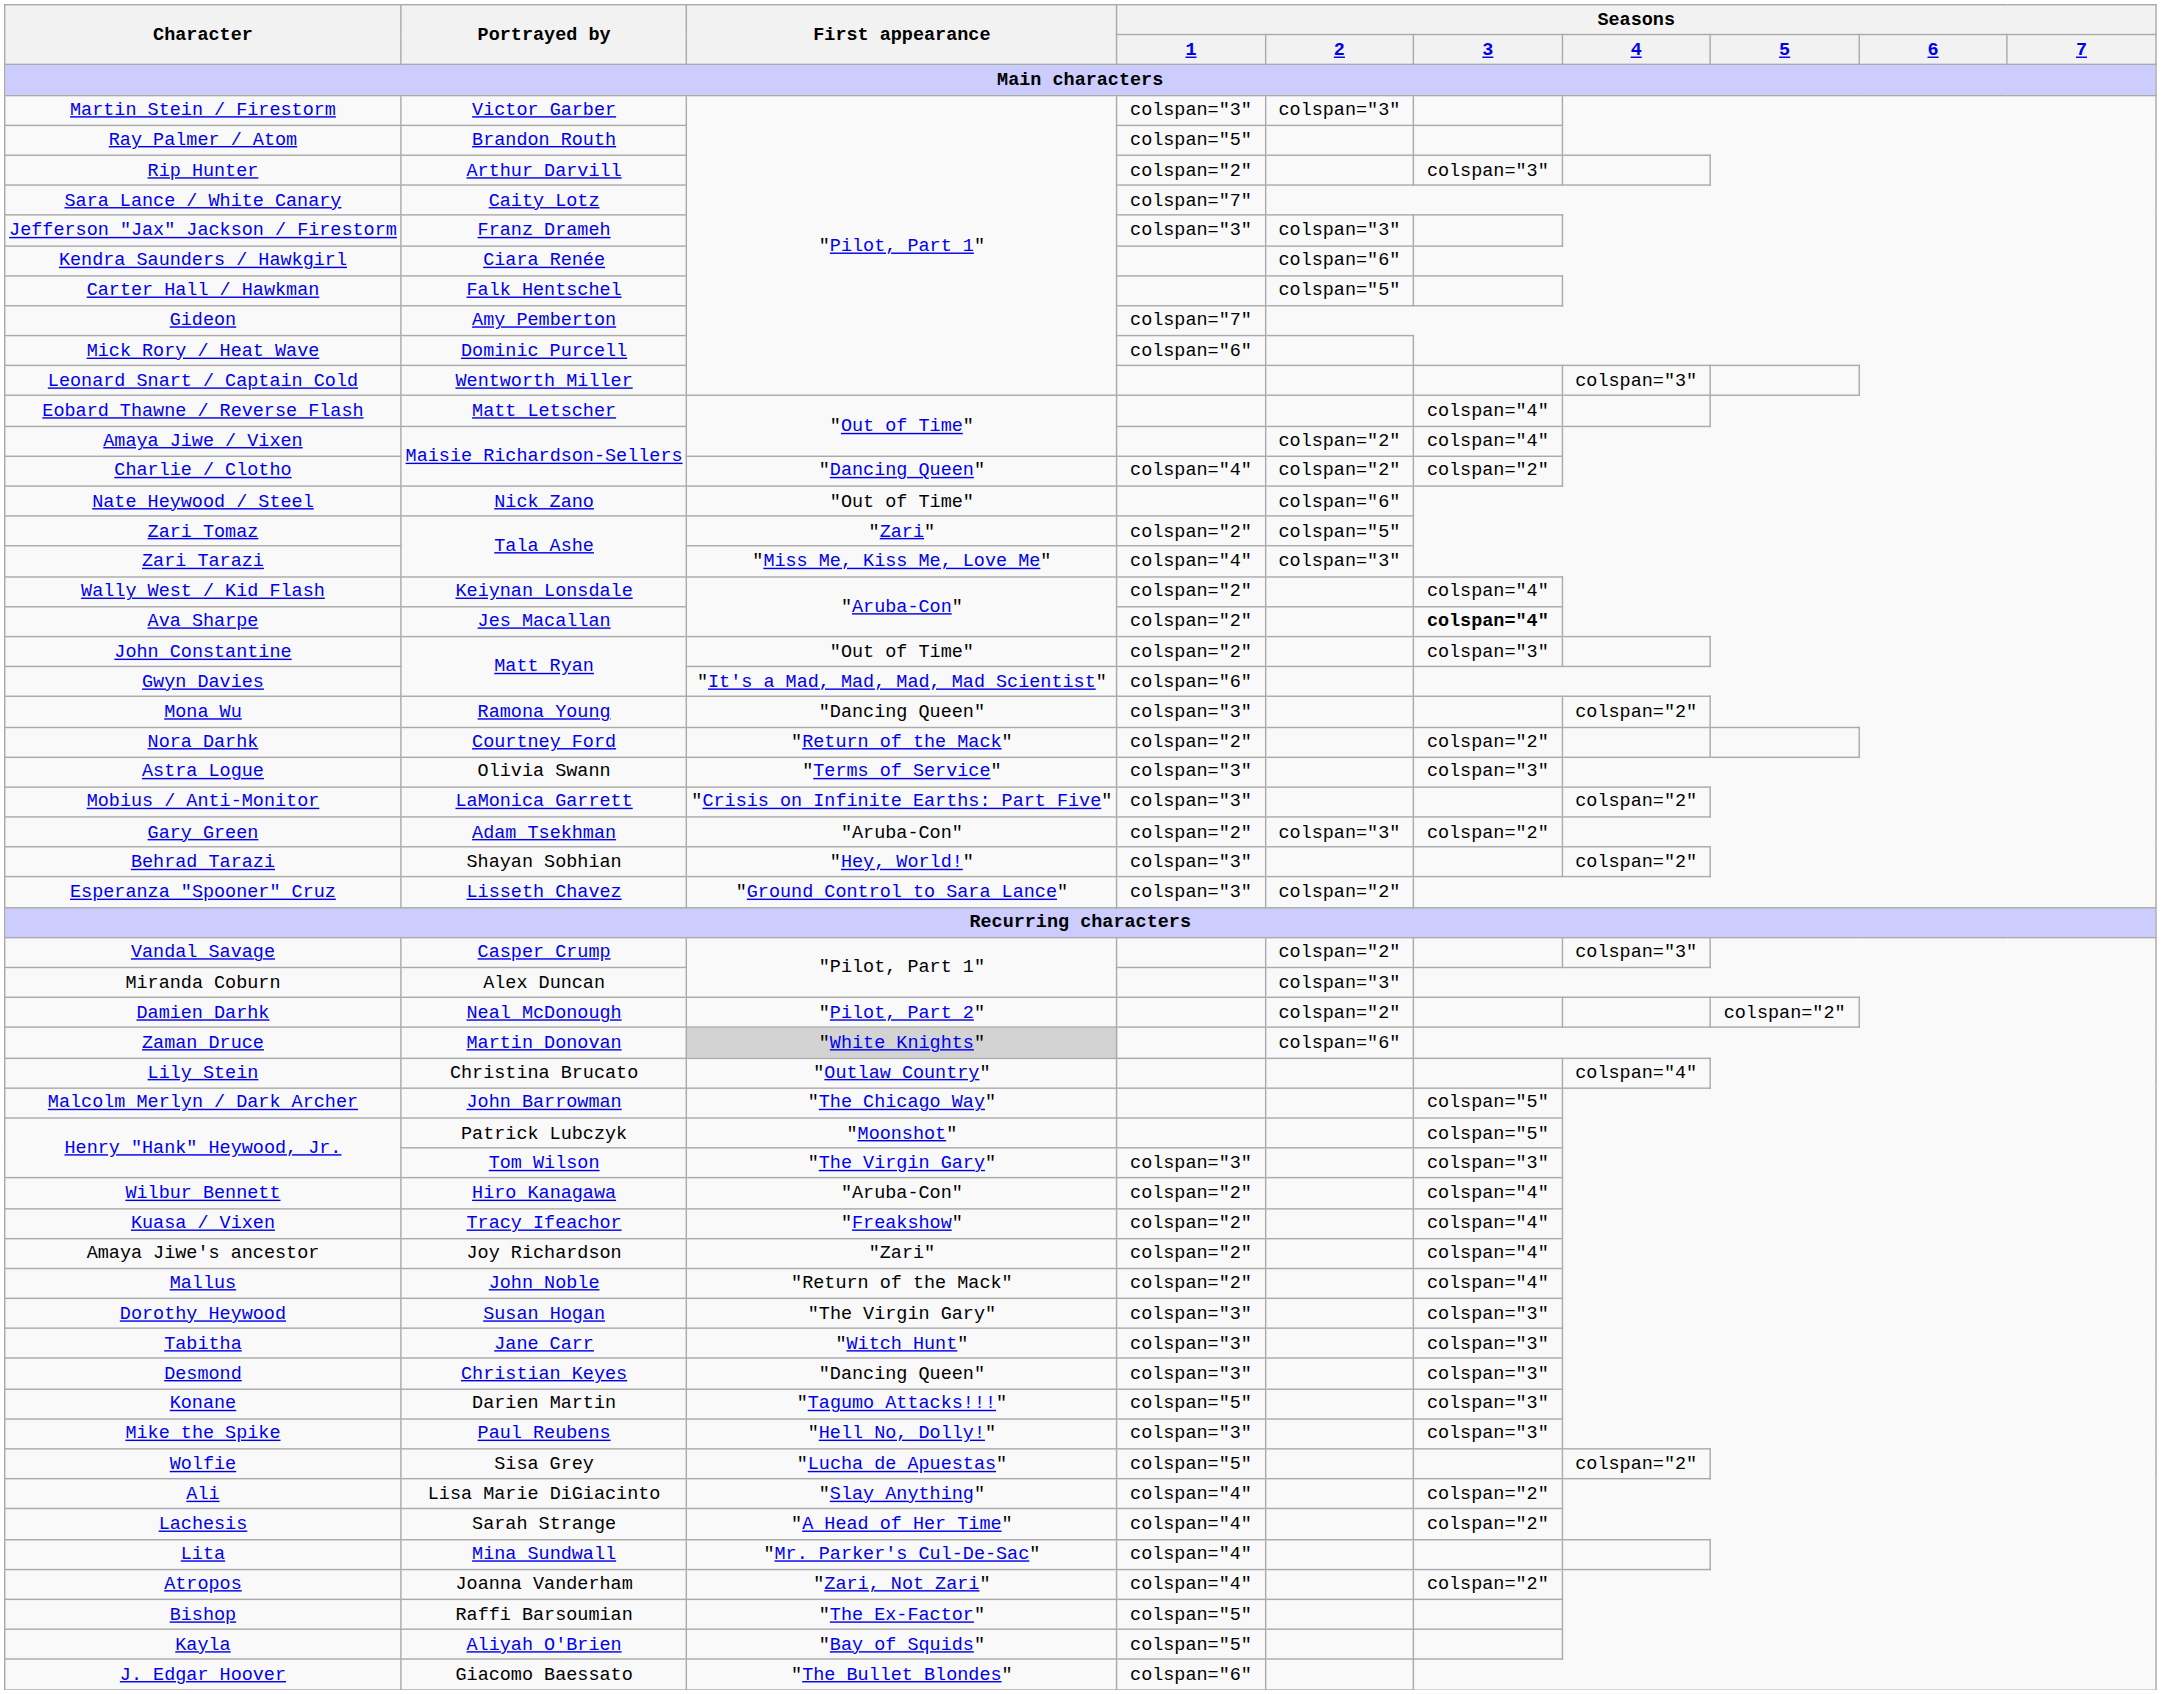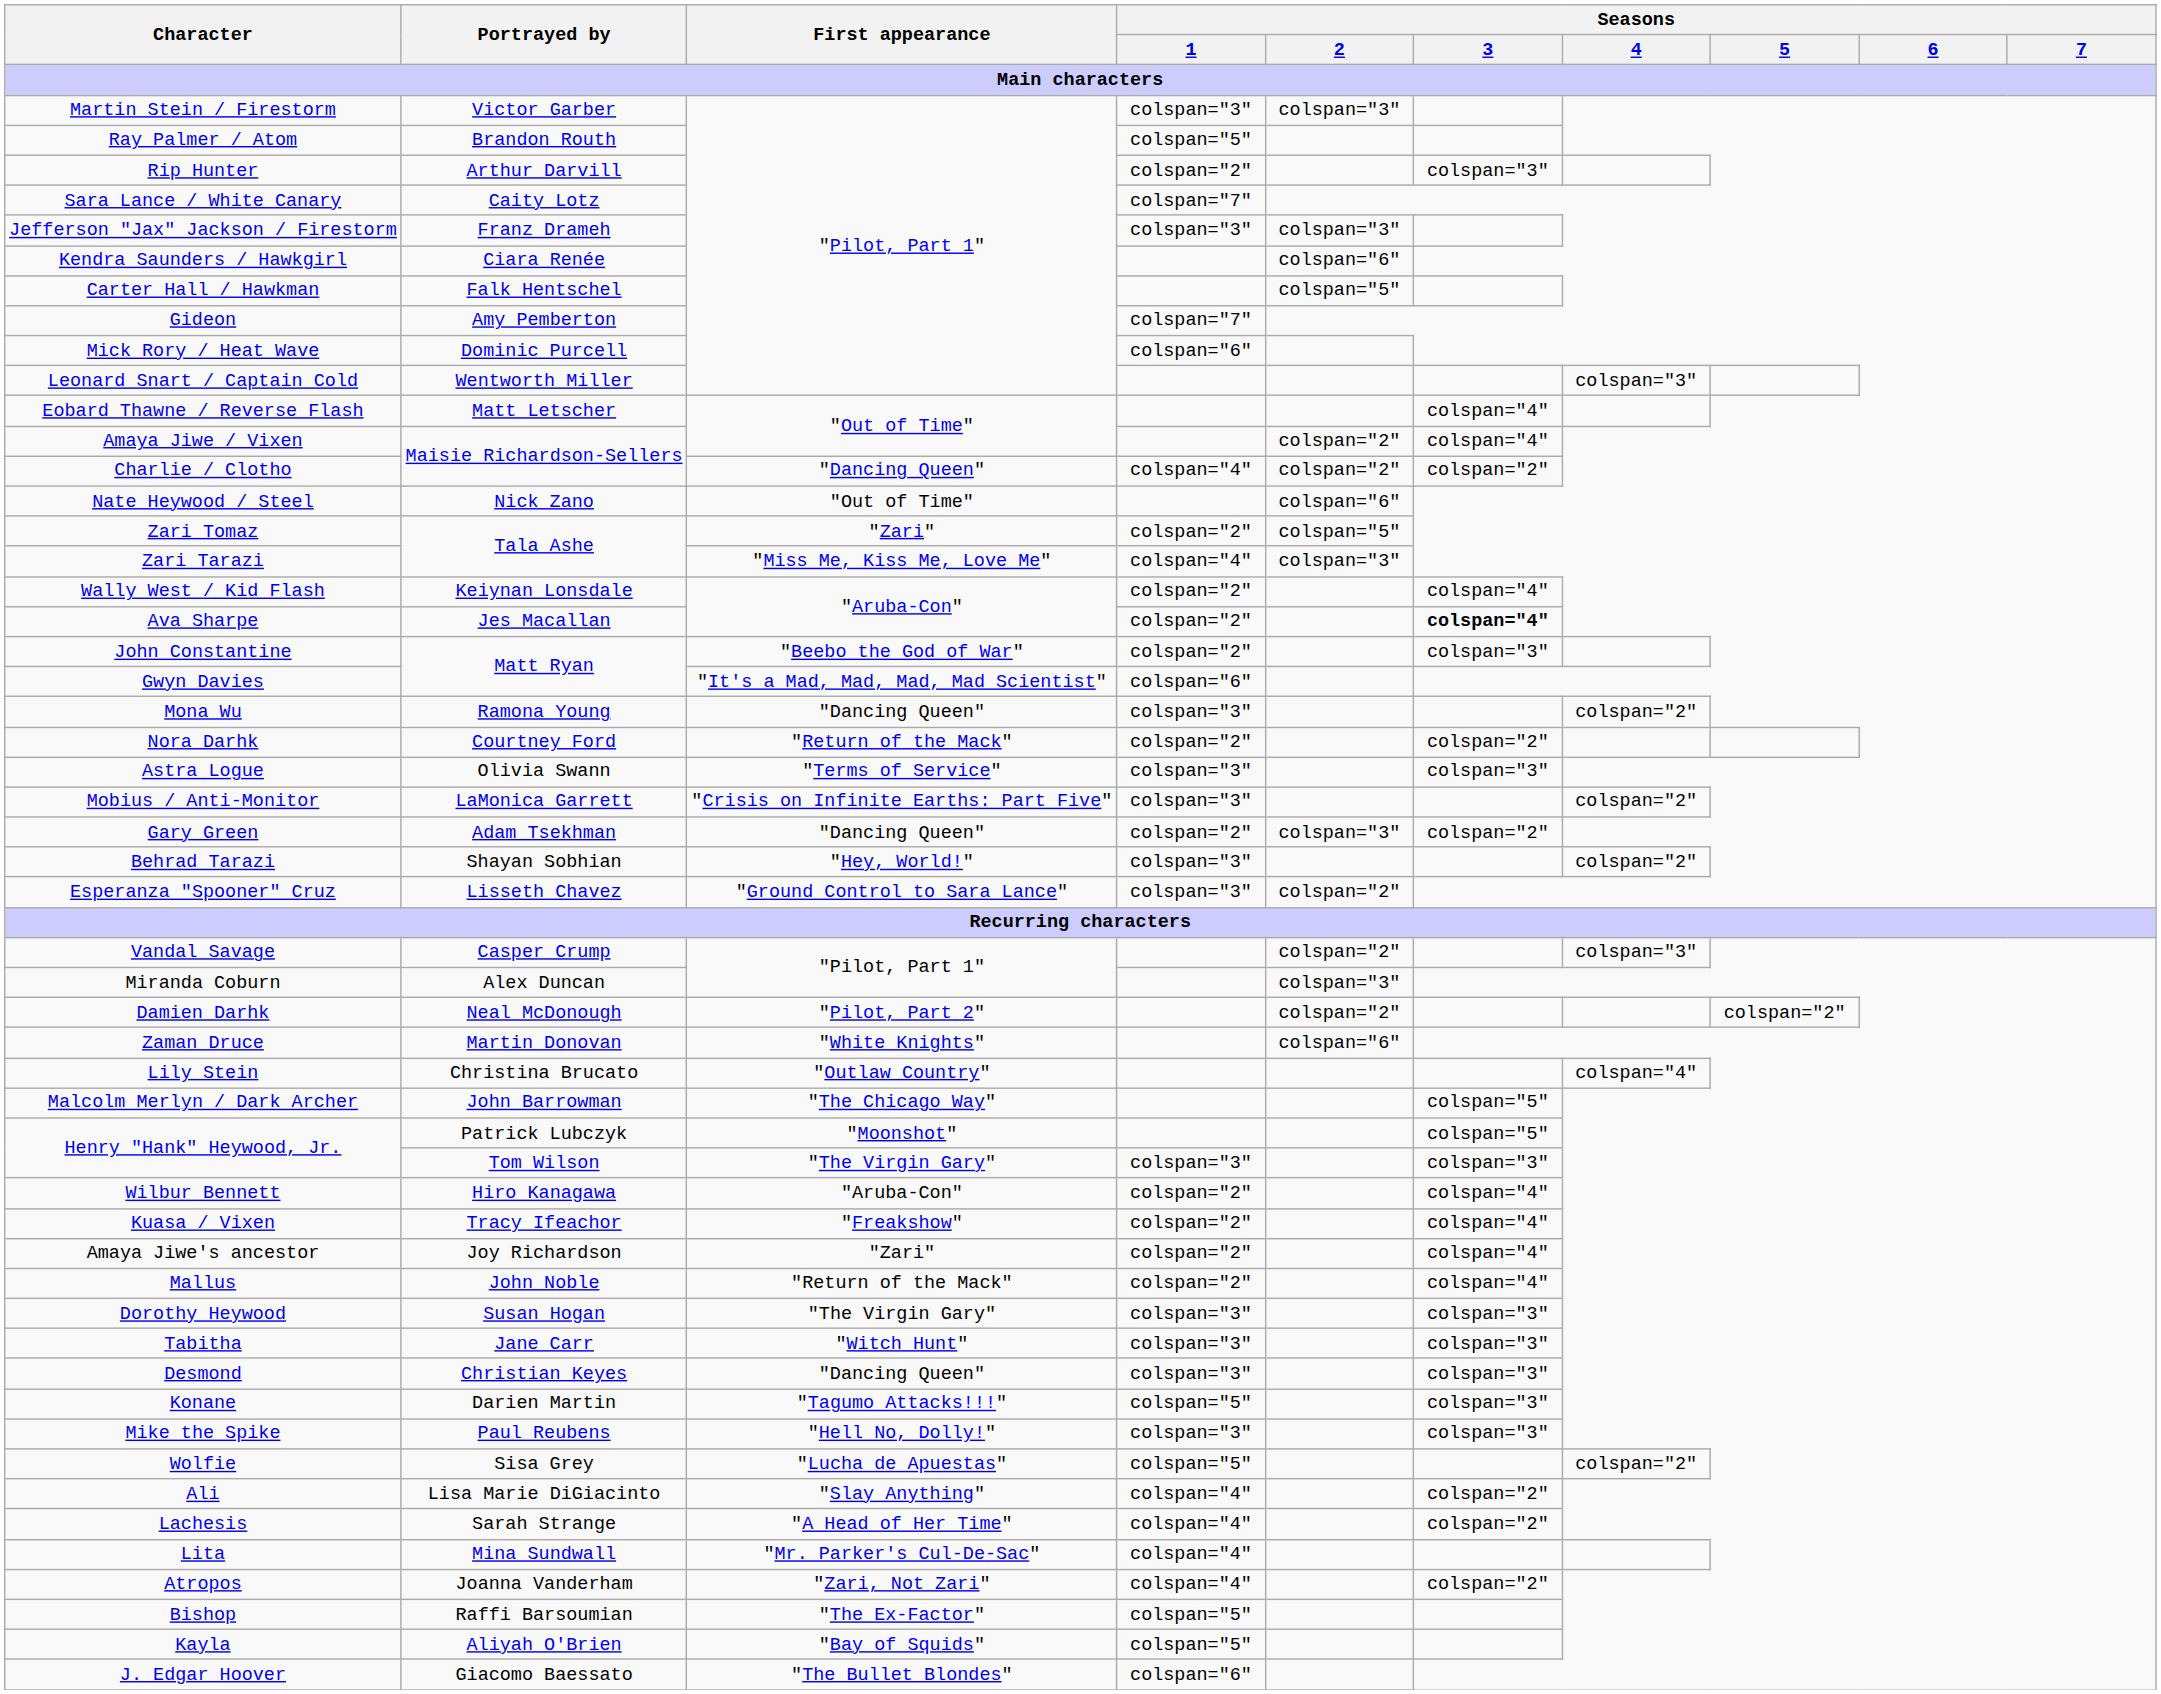(902, 652) "Out of Time" -> (902, 652) "Beebo the God of War"
(902, 832) "Aruba-Con" -> (902, 832) "Dancing Queen"
(902, 1043) lightgrey background -> (902, 1043) no background
